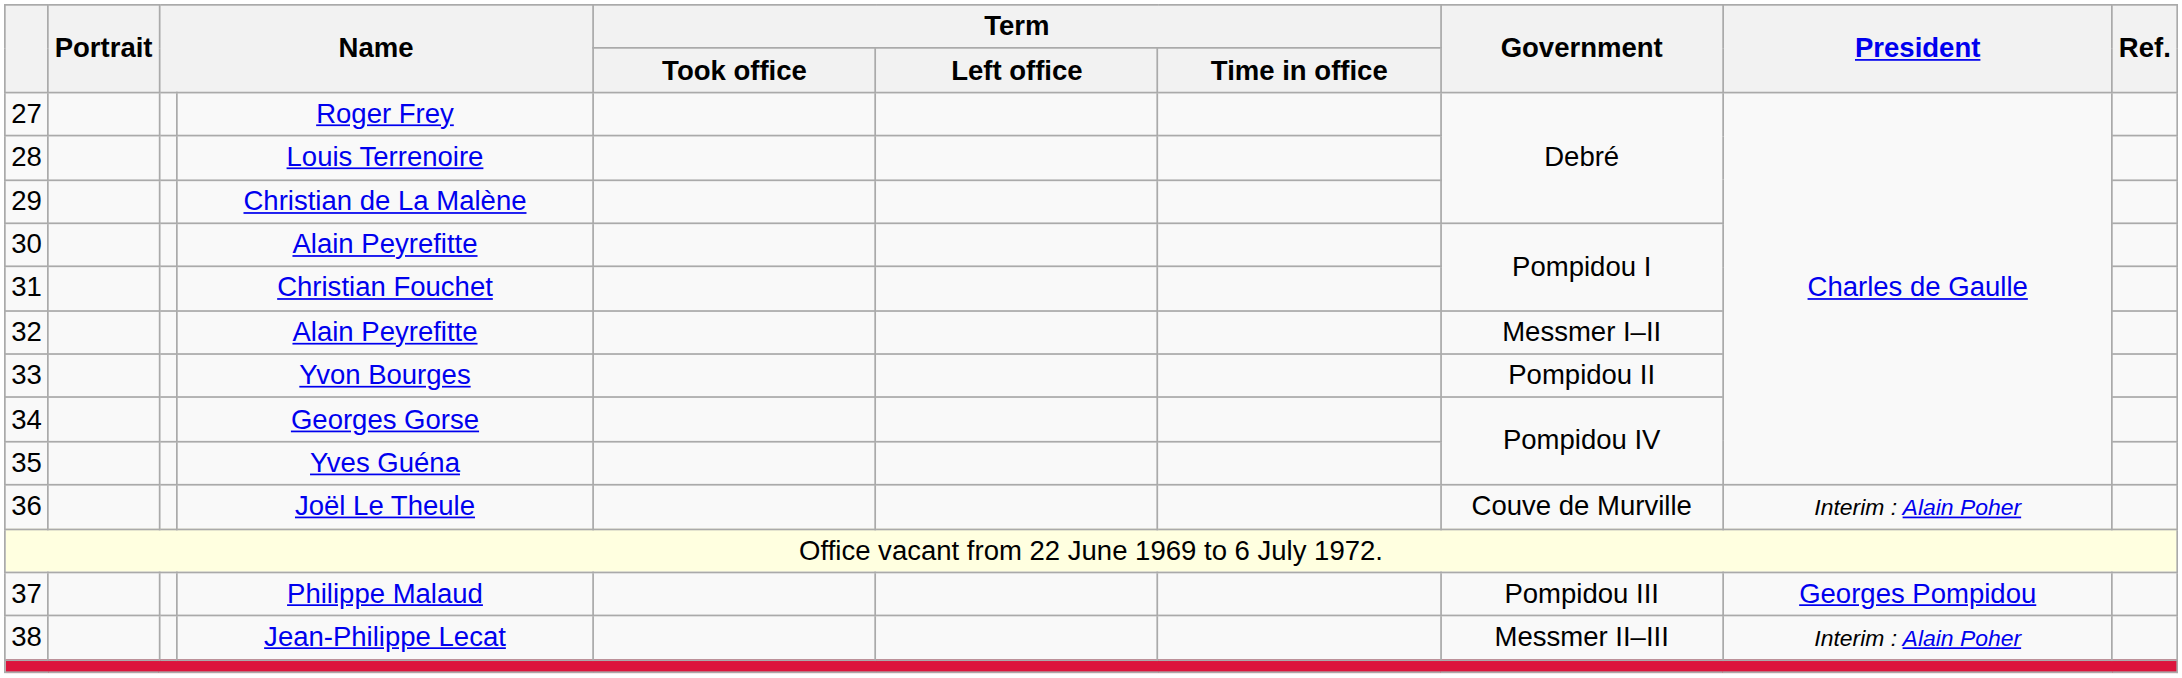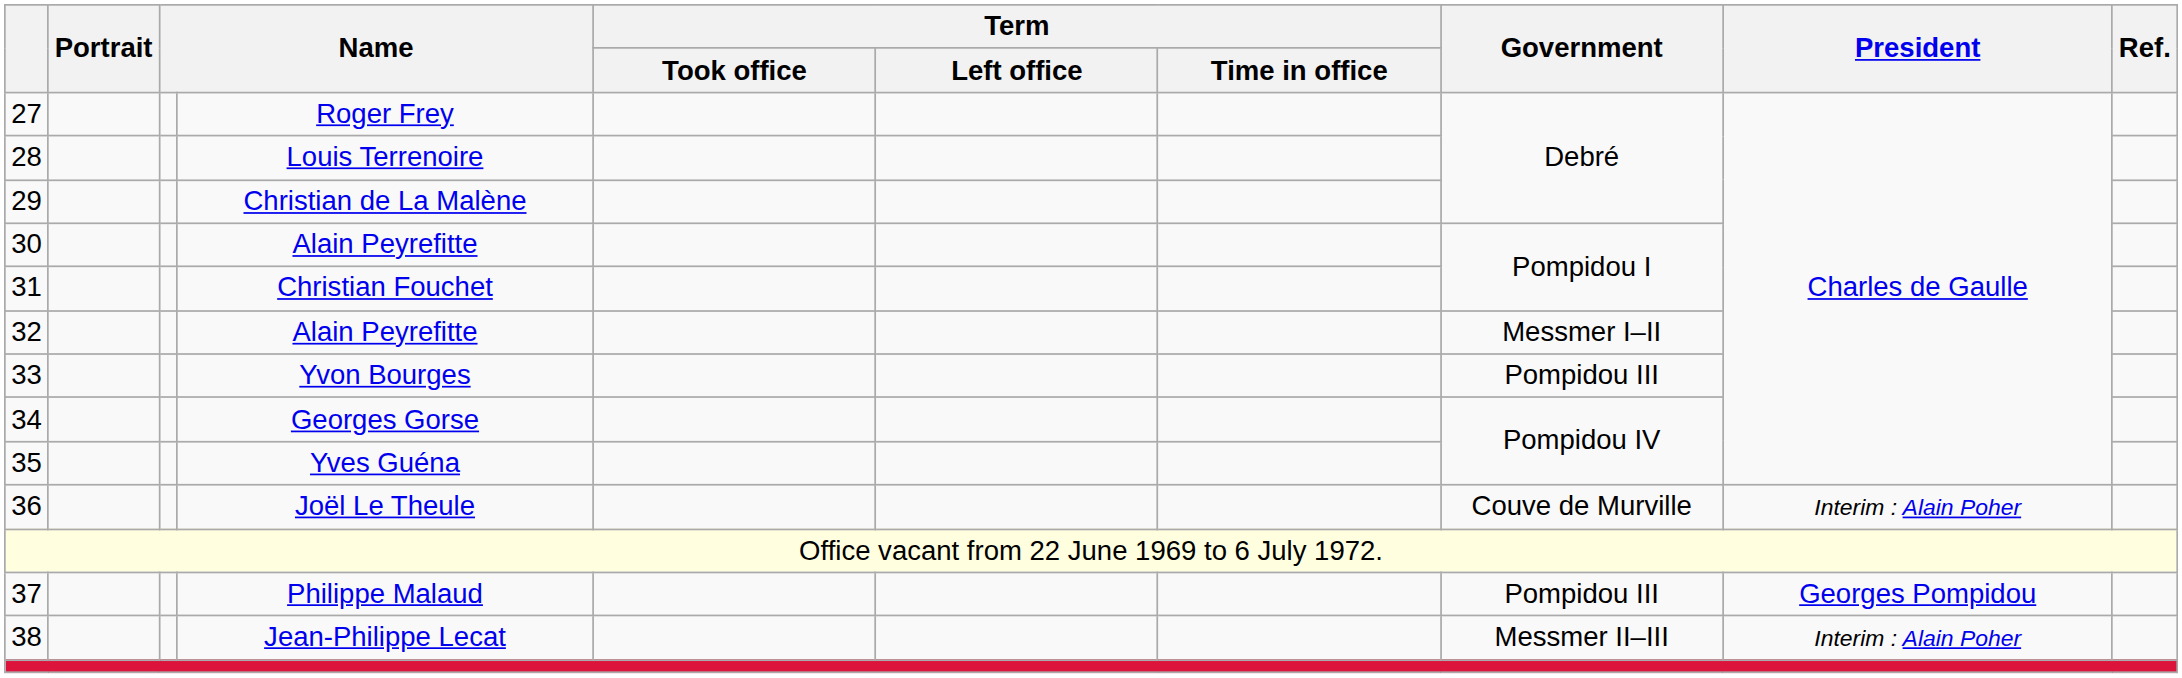(1582, 375) Pompidou II -> (1582, 375) Pompidou III
